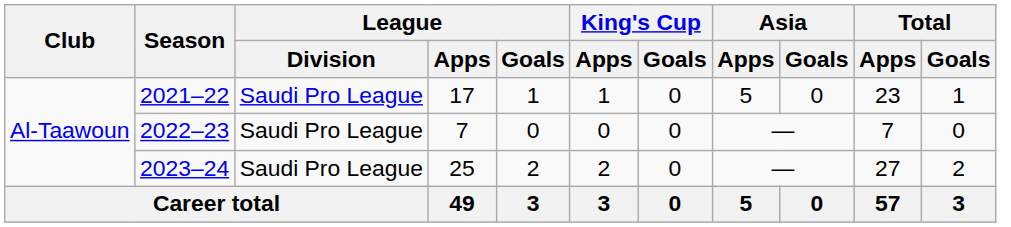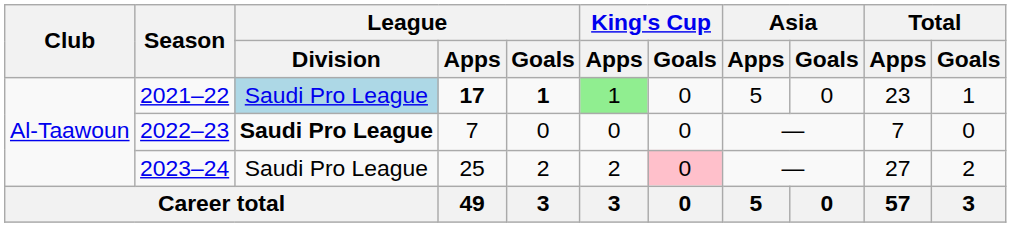(331, 95) no background -> (336, 95) lightblue background
(462, 95) normal -> (472, 95) bold
(533, 95) normal -> (543, 95) bold
(604, 95) no background -> (614, 95) lightgreen background
(331, 131) normal -> (336, 131) bold
(675, 167) no background -> (685, 167) pink background
